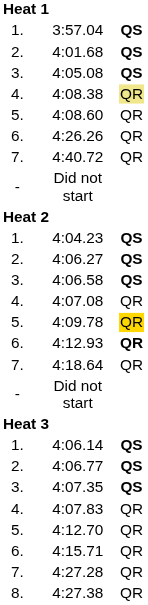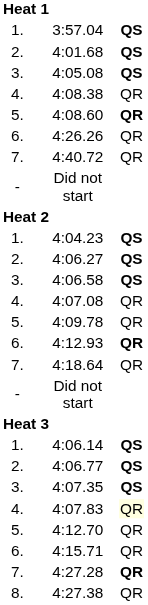(132, 94) khaki background -> (132, 94) no background
(132, 115) normal -> (132, 115) bold
(132, 322) gold background -> (132, 322) no background
(132, 508) no background -> (132, 508) lightyellow background
(132, 572) normal -> (132, 572) bold
